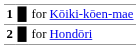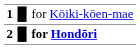(62, 34) normal -> (64, 34) bold
